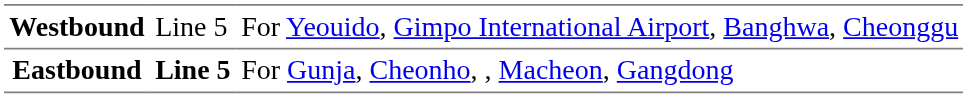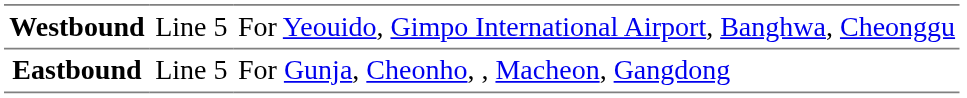(193, 70) bold -> (191, 70) normal
